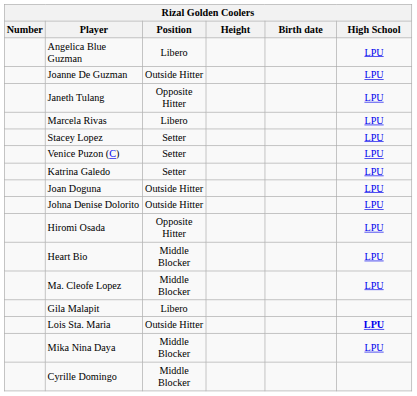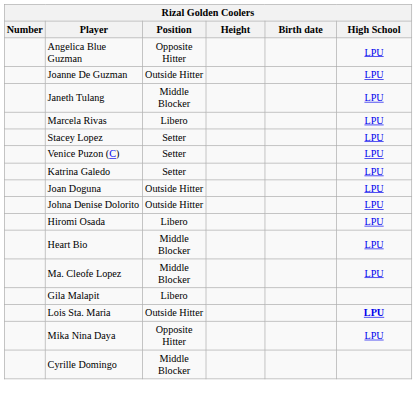(174, 52) Libero -> (174, 52) Opposite Hitter
(174, 98) Opposite Hitter -> (174, 98) Middle Blocker
(174, 227) Opposite Hitter -> (174, 221) Libero
(174, 348) Middle Blocker -> (174, 336) Opposite Hitter
